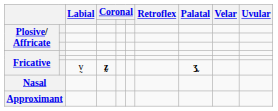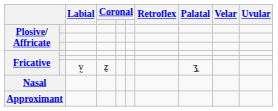(106, 67) bold -> (106, 67) normal
(195, 67) bold -> (195, 67) normal
